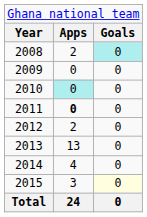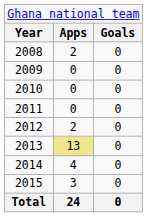(118, 52) paleturquoise background -> (118, 52) no background
(73, 89) paleturquoise background -> (73, 89) no background
(73, 108) bold -> (73, 108) normal
(73, 146) no background -> (73, 146) khaki background
(118, 184) lightyellow background -> (118, 184) no background
